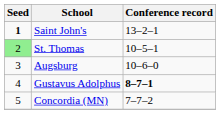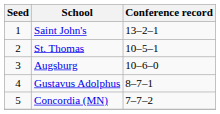(18, 30) bold -> (18, 30) normal
(18, 48) lightgreen background -> (18, 48) no background
(139, 83) bold -> (139, 83) normal
